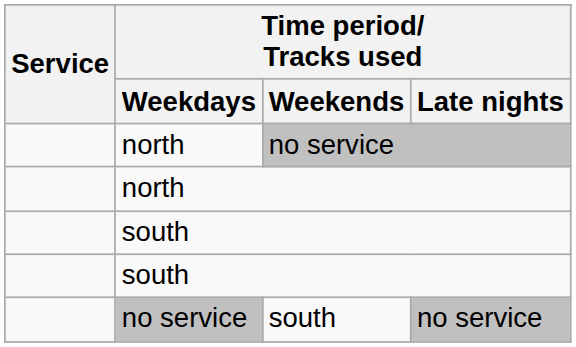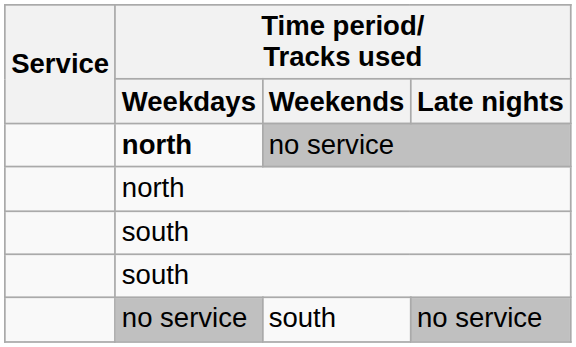(153, 144) normal -> (157, 144) bold
